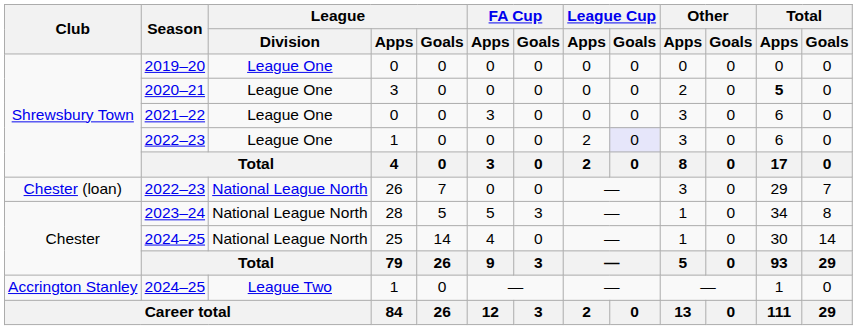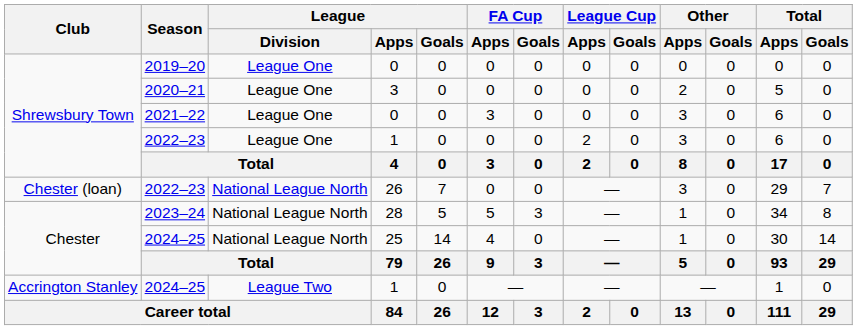(779, 90) bold -> (779, 90) normal
(635, 139) lavender background -> (635, 139) no background
